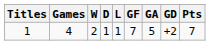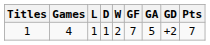columns swapped: (94, 13) <-> (118, 13)
